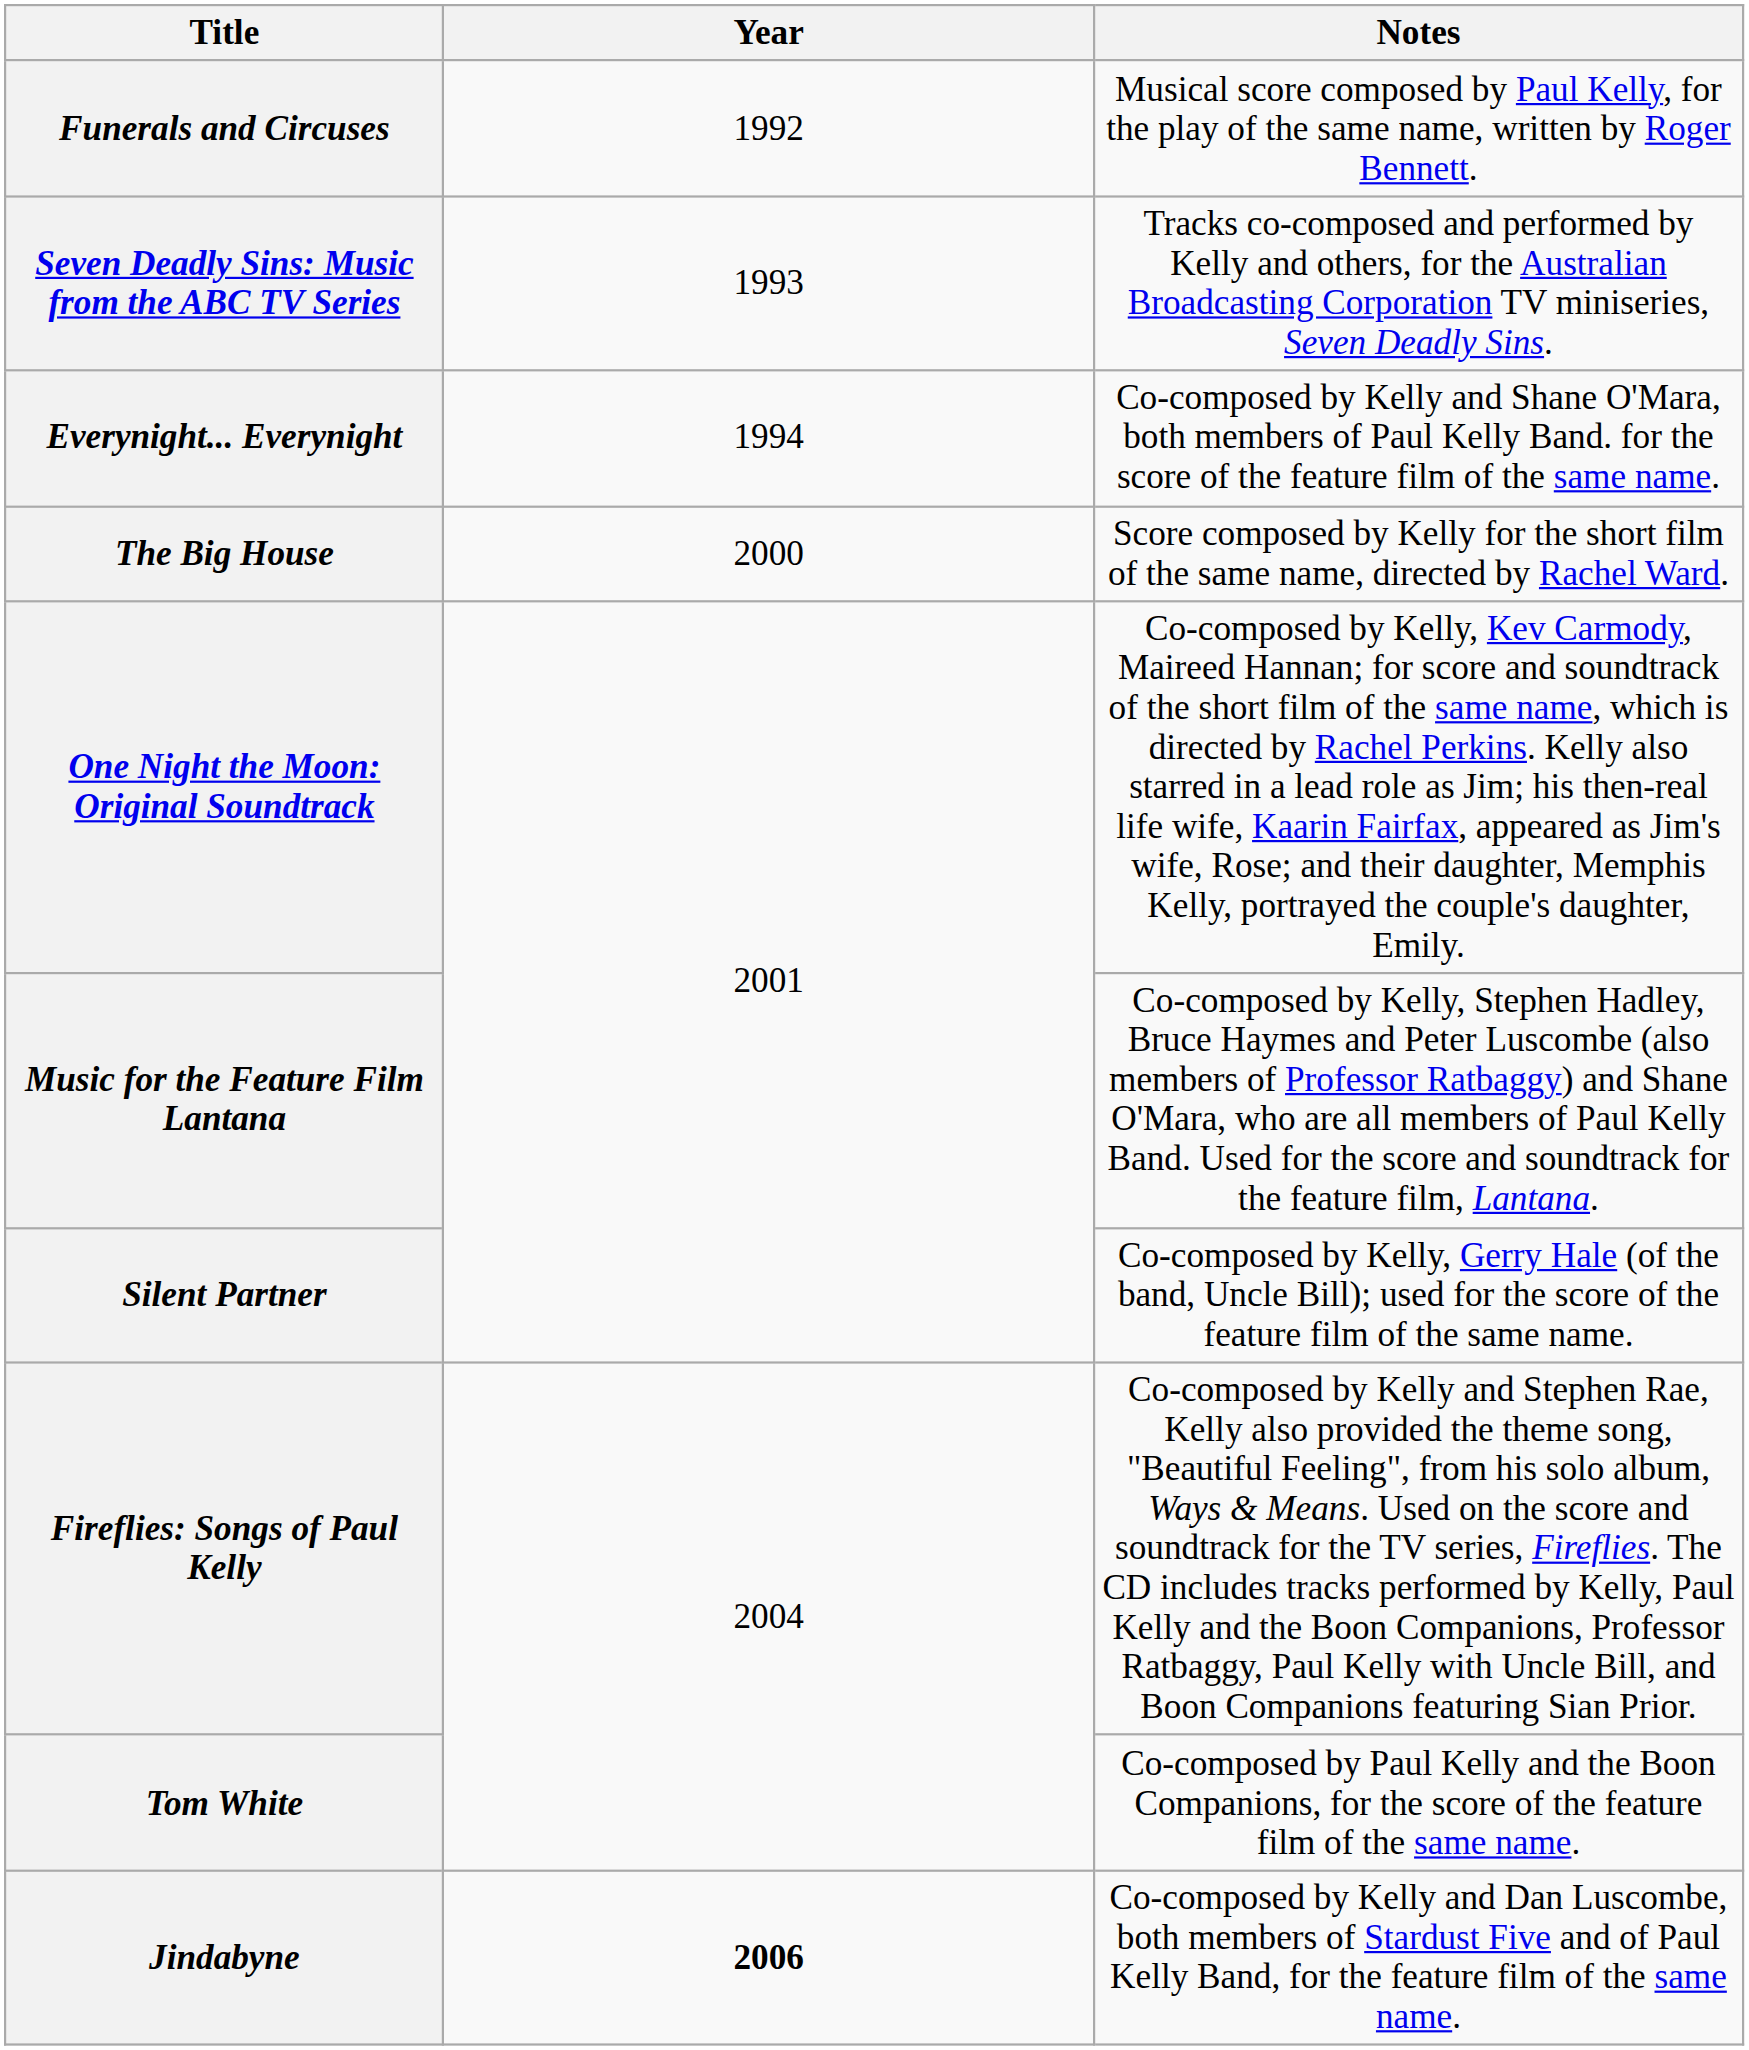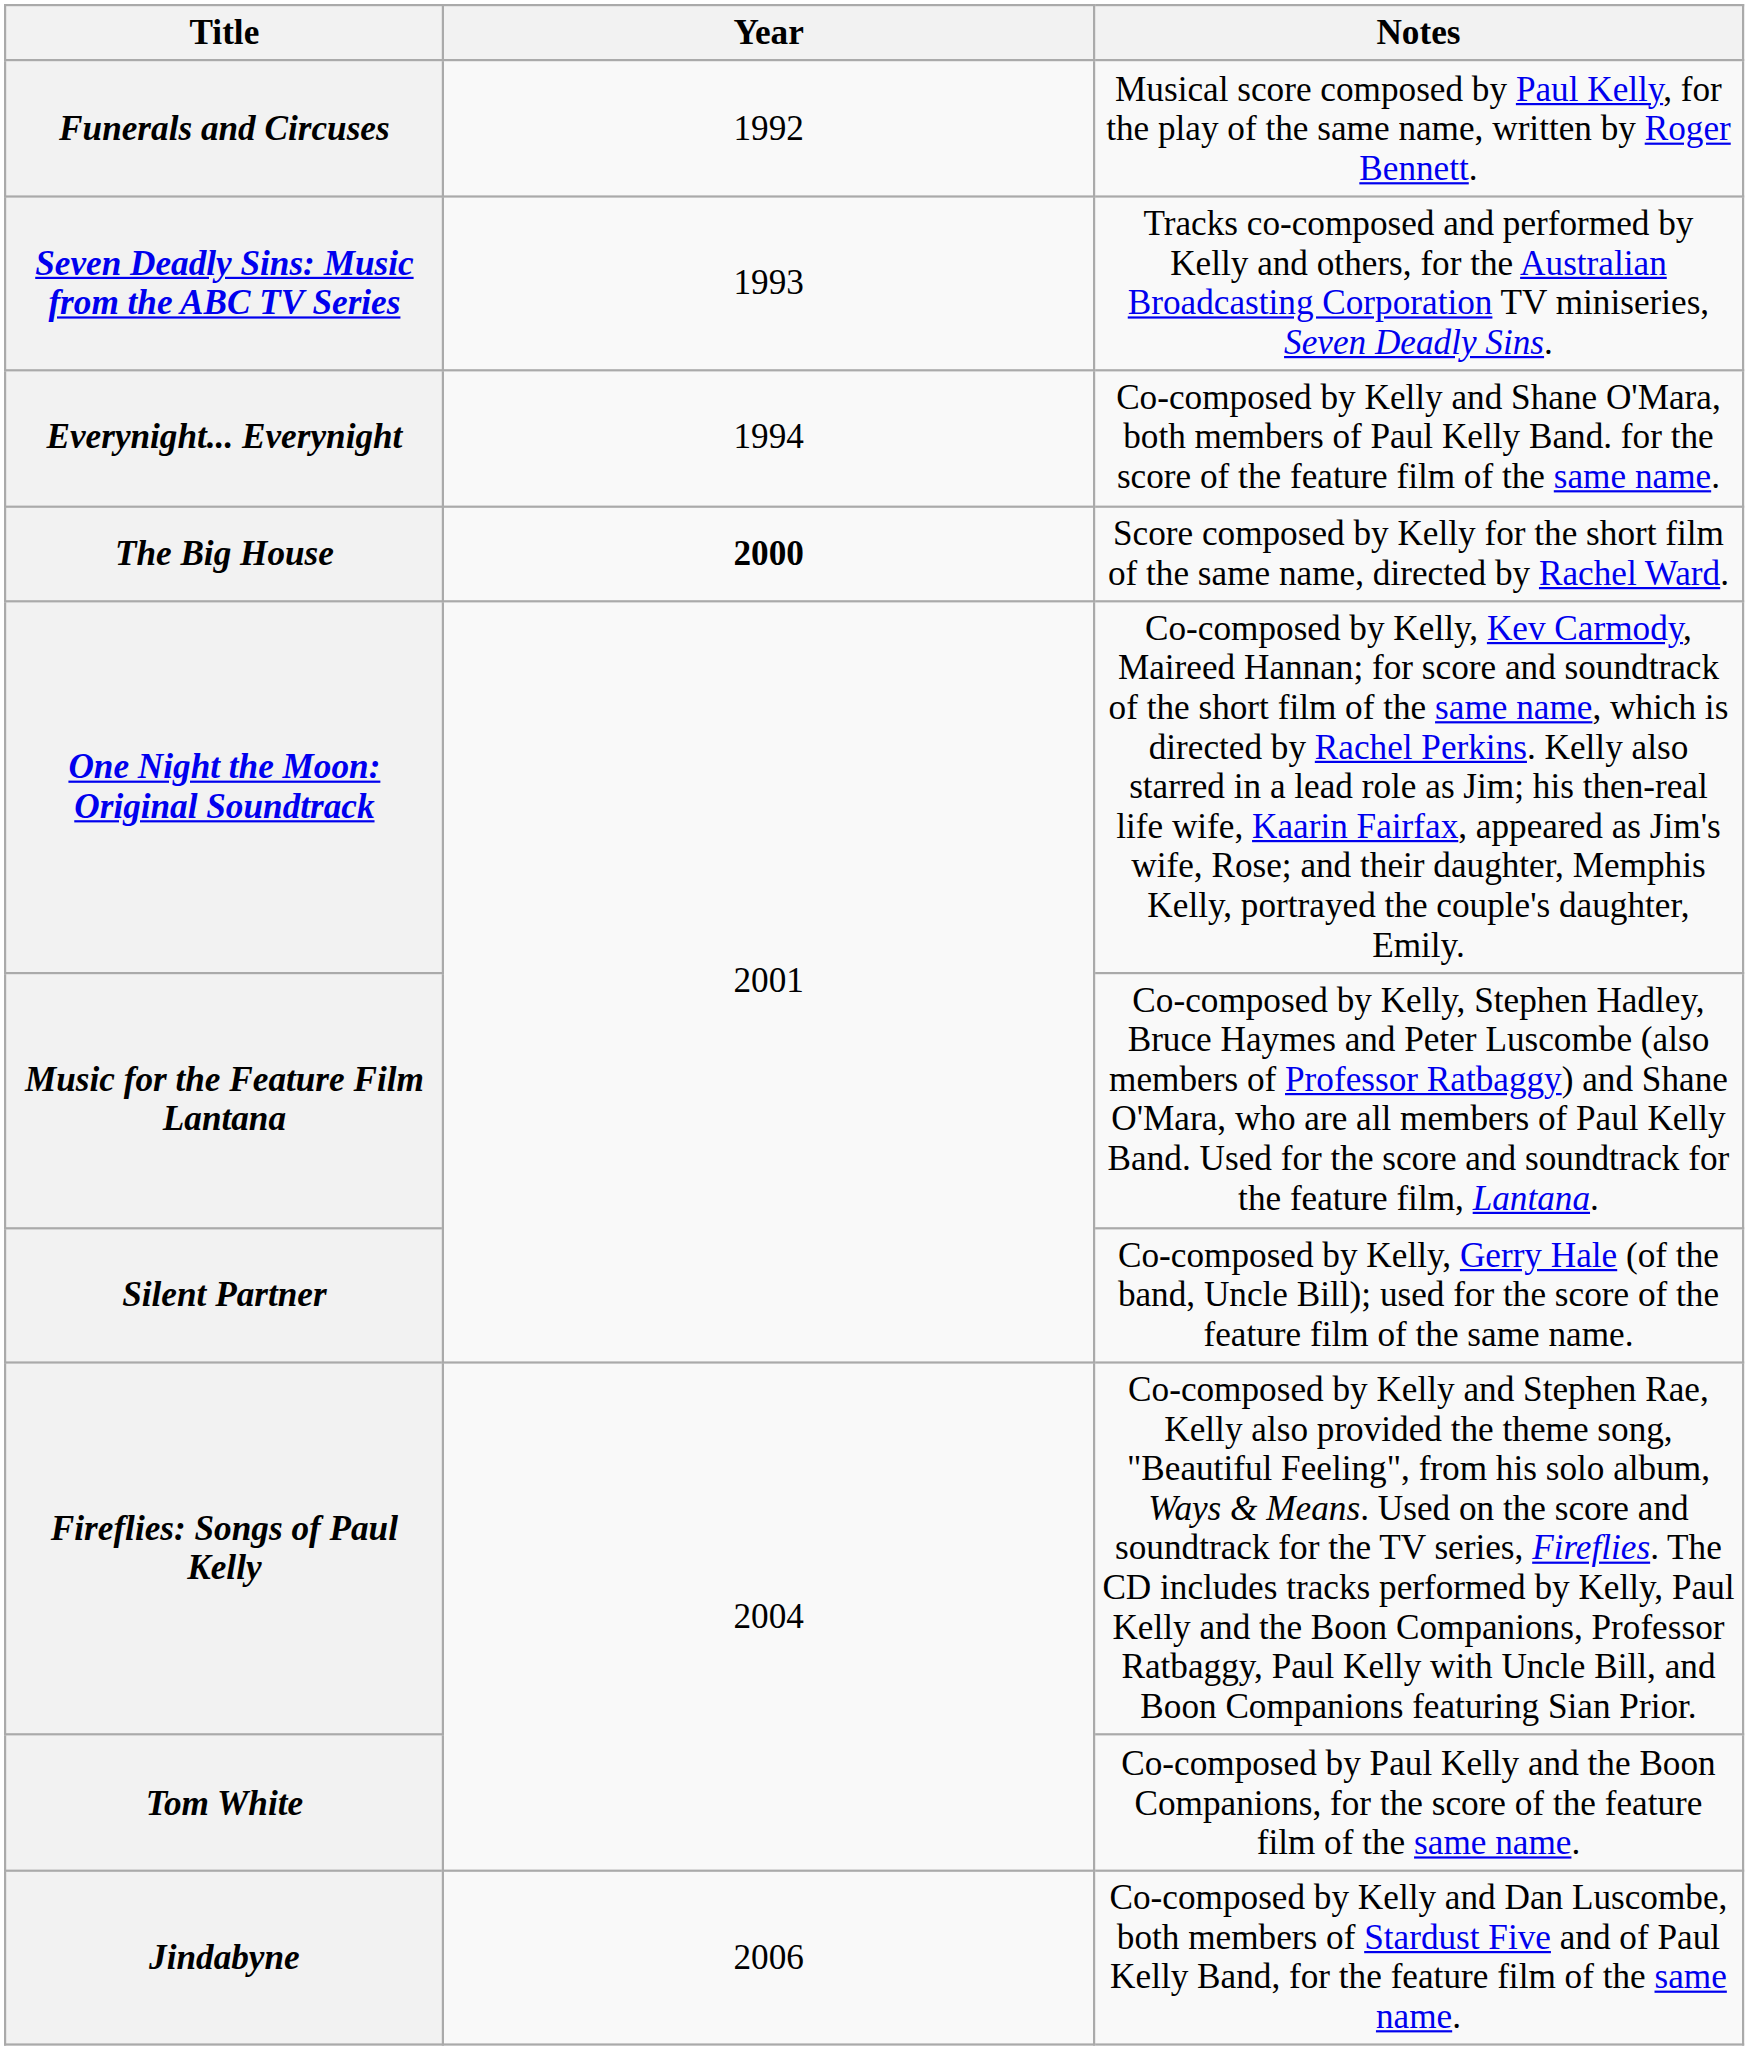(769, 552) normal -> (769, 552) bold
(769, 1956) bold -> (769, 1956) normal
